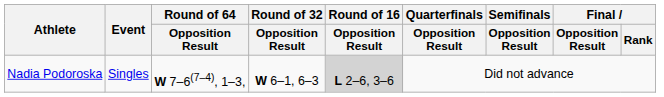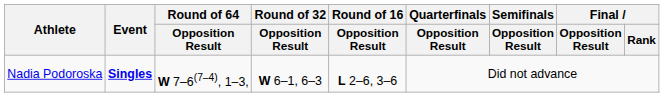(128, 74) normal -> (130, 74) bold
(364, 81) lightgrey background -> (368, 81) no background
